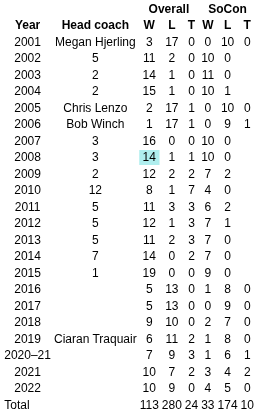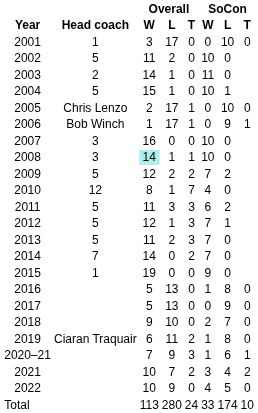(95, 42) Megan Hjerling -> (95, 42) 1
(95, 91) 2 -> (95, 91) 5
(95, 174) 2 -> (95, 174) 5
